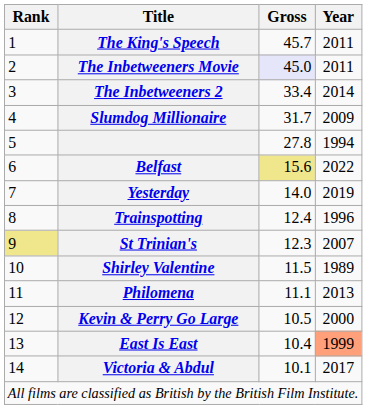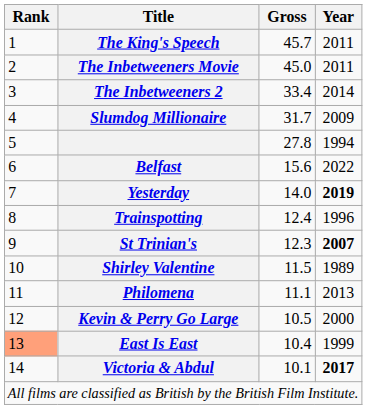(297, 67) lavender background -> (297, 67) no background
(297, 167) khaki background -> (297, 167) no background
(338, 192) normal -> (338, 192) bold
(12, 243) khaki background -> (12, 243) no background
(338, 243) normal -> (338, 243) bold
(16, 343) no background -> (16, 343) lightsalmon background
(338, 343) lightsalmon background -> (338, 343) no background
(338, 368) normal -> (338, 368) bold
